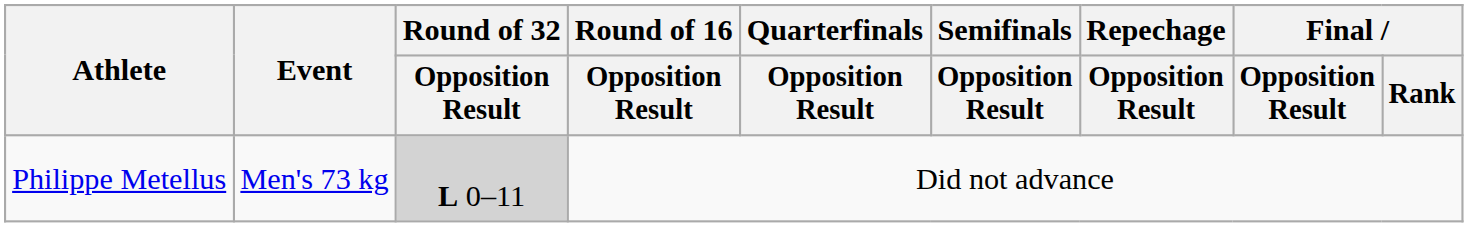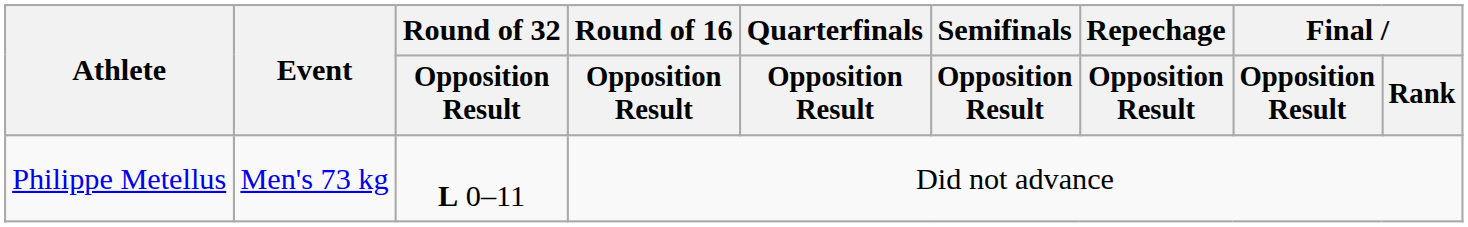(482, 196) lightgrey background -> (482, 196) no background
